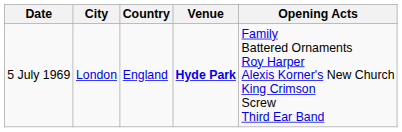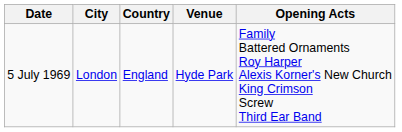(206, 75) bold -> (204, 75) normal
